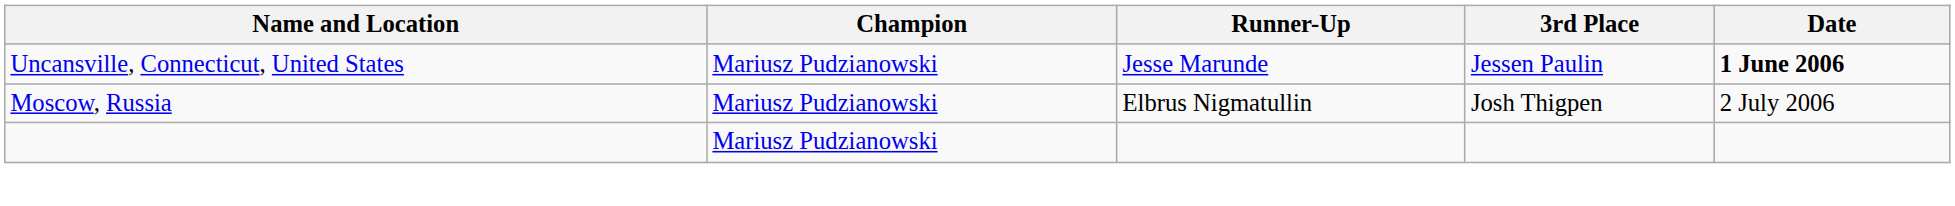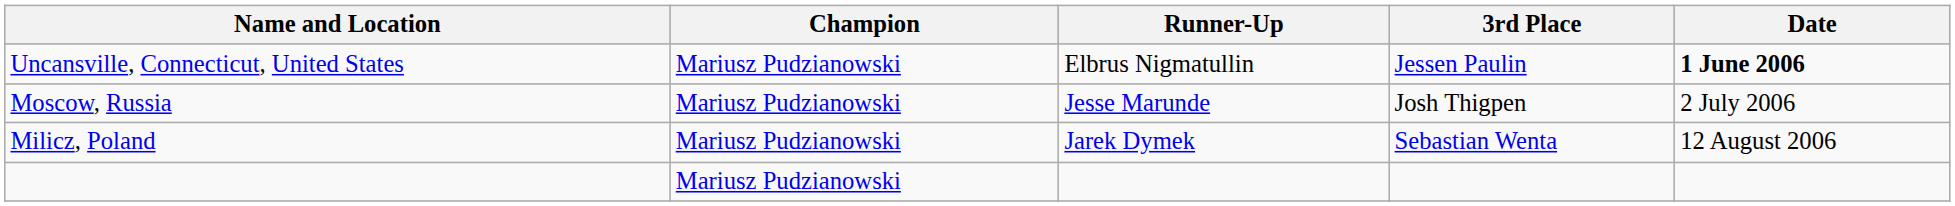(1195, 63) Jesse Marunde -> (1159, 63) Elbrus Nigmatullin
(1217, 102) Elbrus Nigmatullin -> (1137, 102) Jesse Marunde
+ row: (83, 141)
